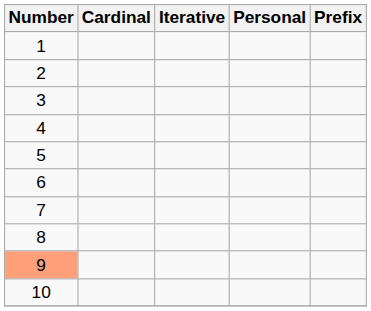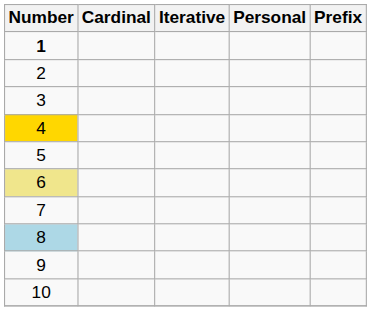(41, 45) normal -> (41, 45) bold
(41, 127) no background -> (41, 127) gold background
(41, 182) no background -> (41, 182) khaki background
(41, 237) no background -> (41, 237) lightblue background
(41, 264) lightsalmon background -> (41, 264) no background
